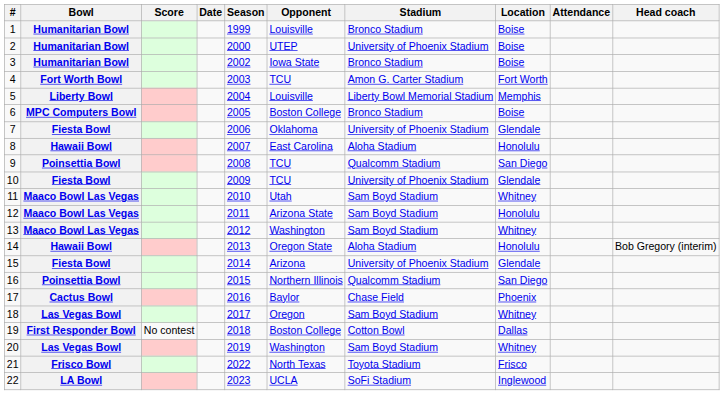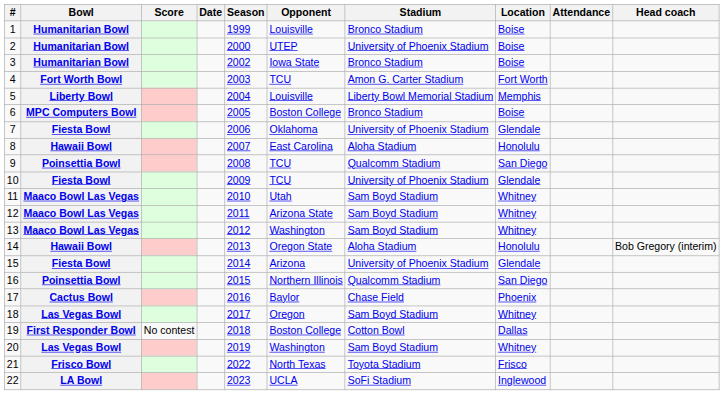(519, 213) Honolulu -> (517, 213) Whitney
